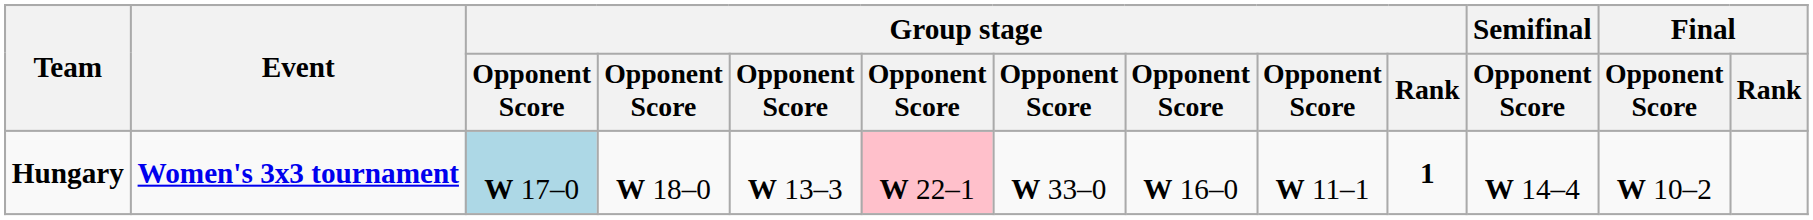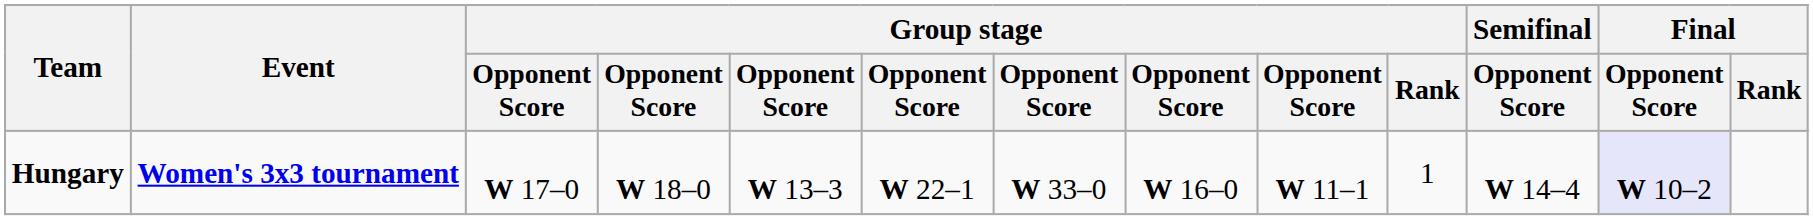(532, 189) lightblue background -> (532, 189) no background
(927, 189) pink background -> (927, 189) no background
(1427, 172) bold -> (1427, 172) normal
(1664, 189) no background -> (1664, 189) lavender background
